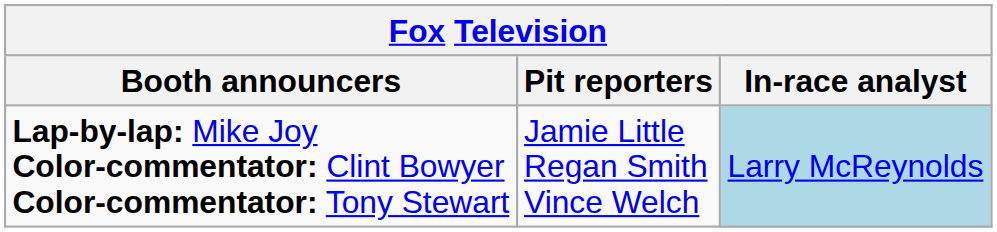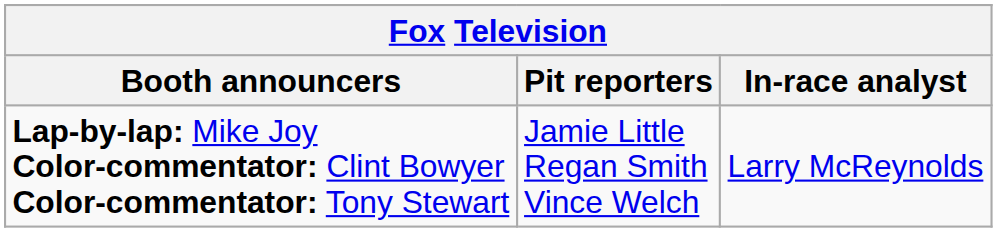(855, 166) lightblue background -> (855, 166) no background
